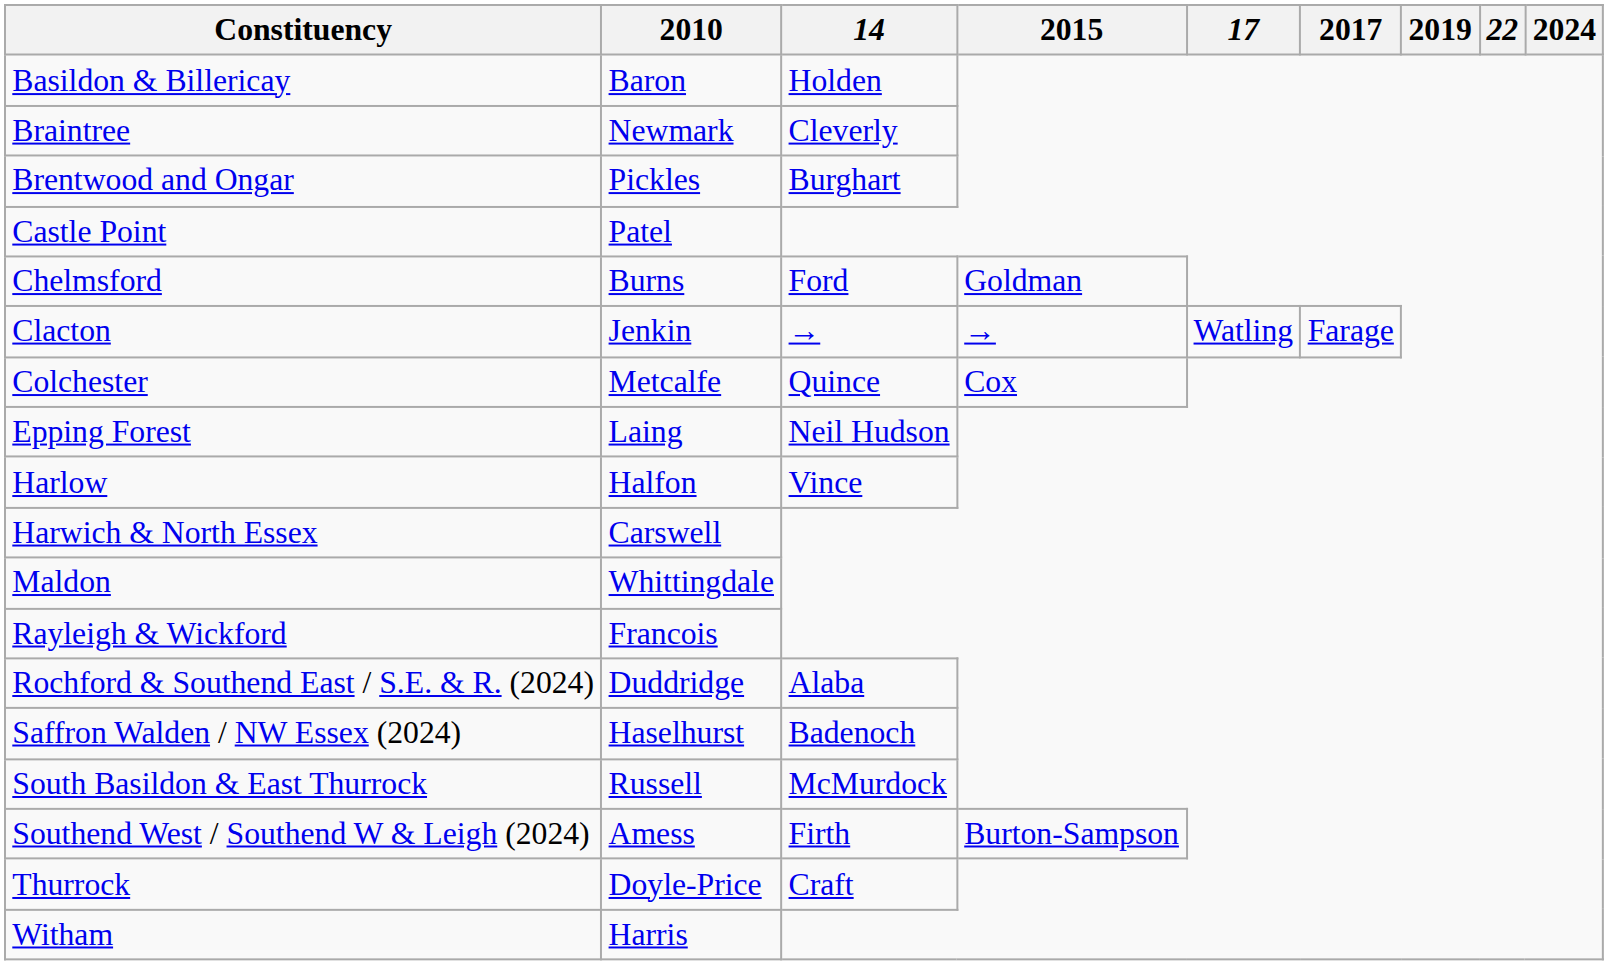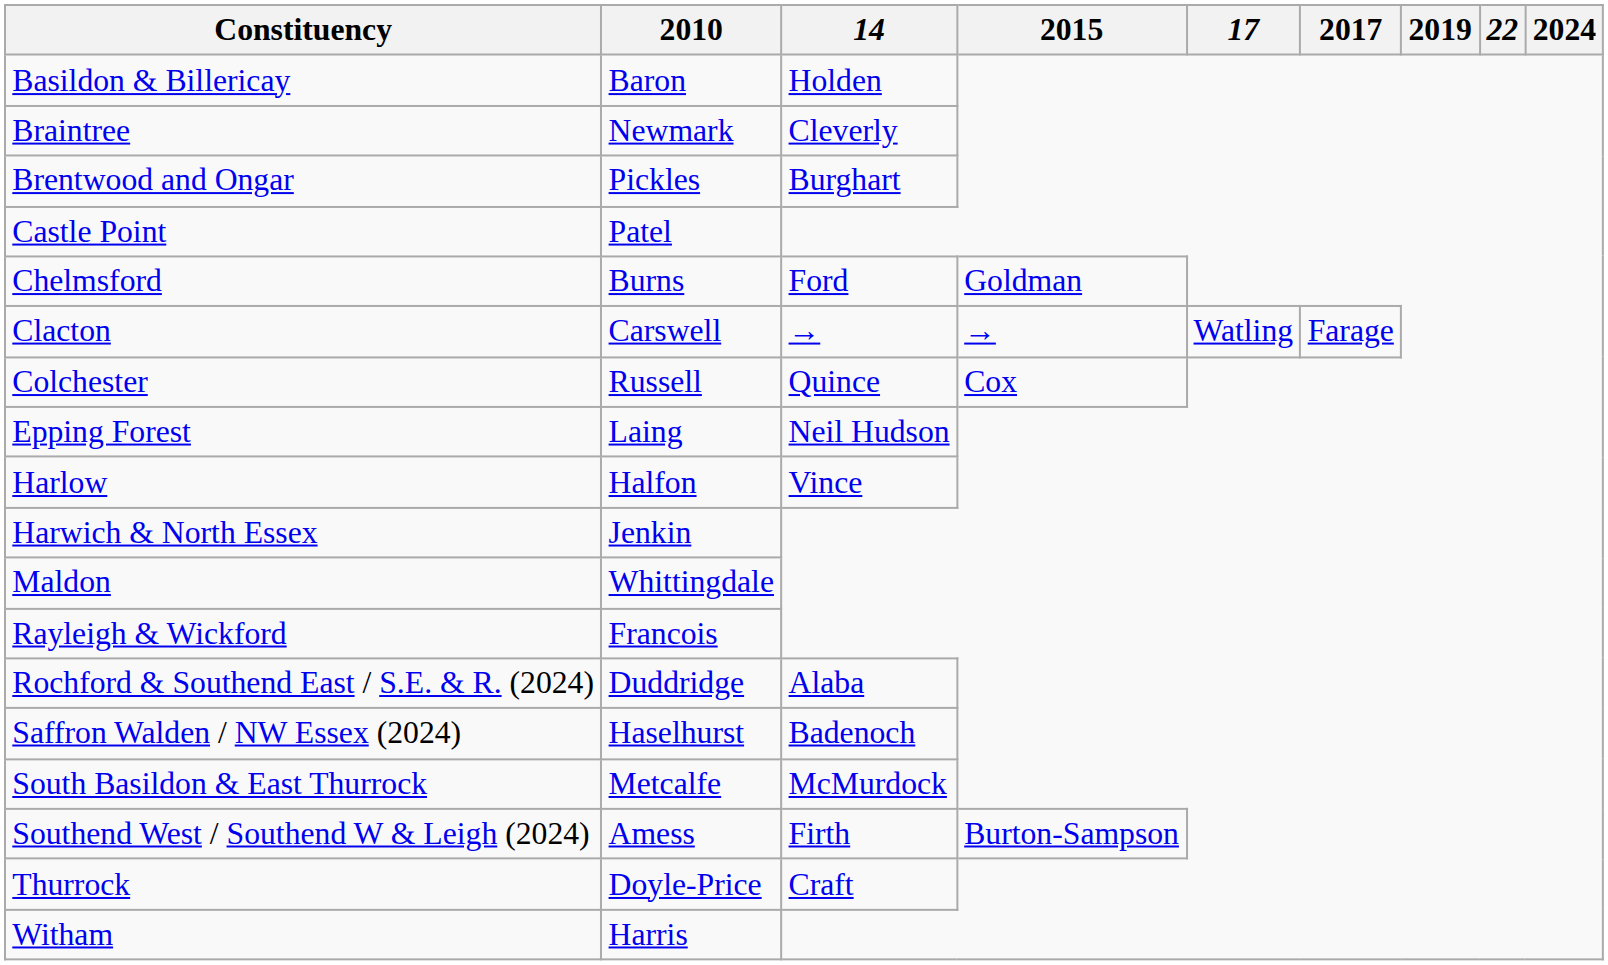(650, 331) Jenkin -> (665, 331) Carswell
(665, 381) Metcalfe -> (655, 381) Russell
(665, 532) Carswell -> (650, 532) Jenkin
(655, 783) Russell -> (665, 783) Metcalfe
